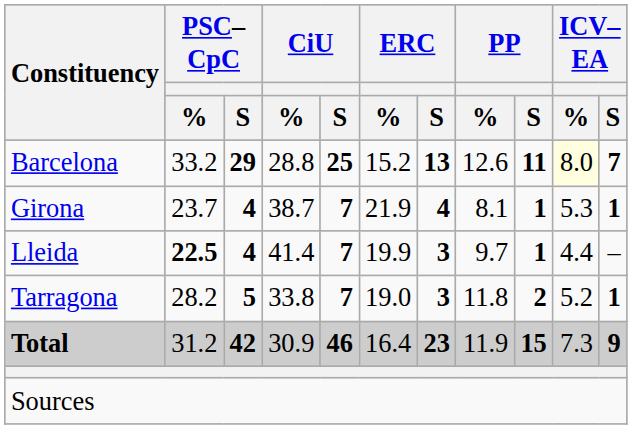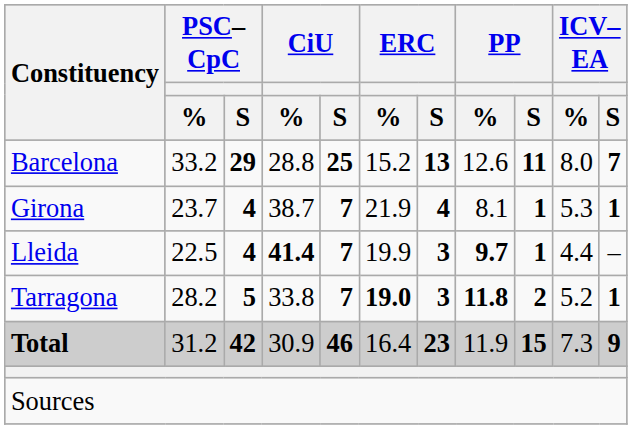(577, 162) lightyellow background -> (577, 162) no background
(194, 252) bold -> (194, 252) normal
(291, 252) normal -> (291, 252) bold
(492, 252) normal -> (492, 252) bold
(388, 298) normal -> (388, 298) bold
(486, 298) normal -> (486, 298) bold
